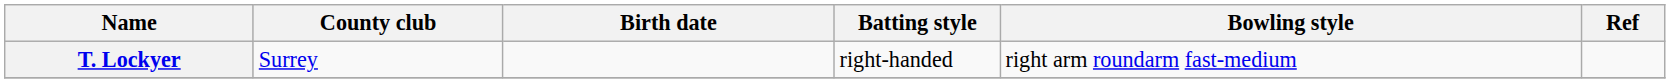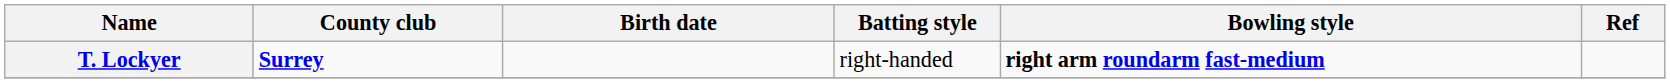(288, 59) normal -> (291, 59) bold
(1151, 59) normal -> (1165, 59) bold
